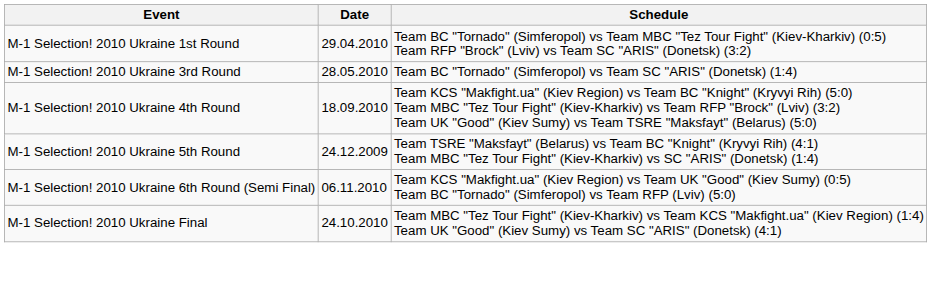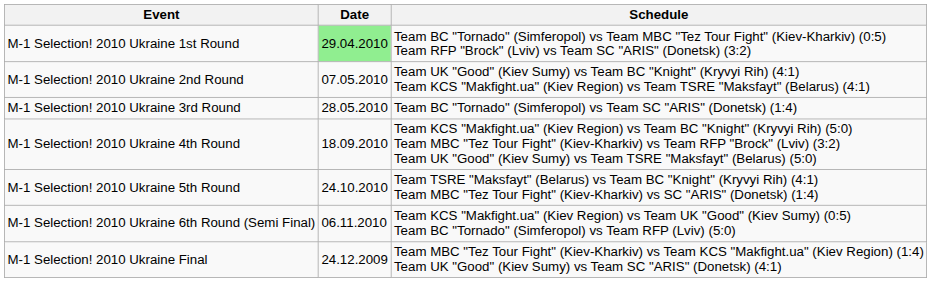(355, 43) no background -> (355, 43) lightgreen background
+ row: (126, 79)
(355, 151) 24.12.2009 -> (355, 187) 24.10.2010
(355, 223) 24.10.2010 -> (355, 259) 24.12.2009
